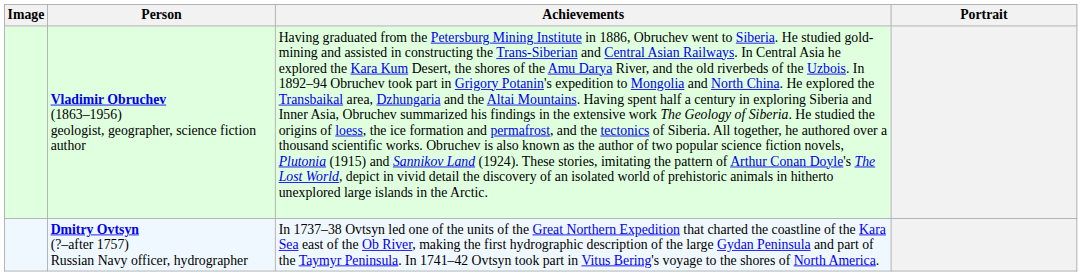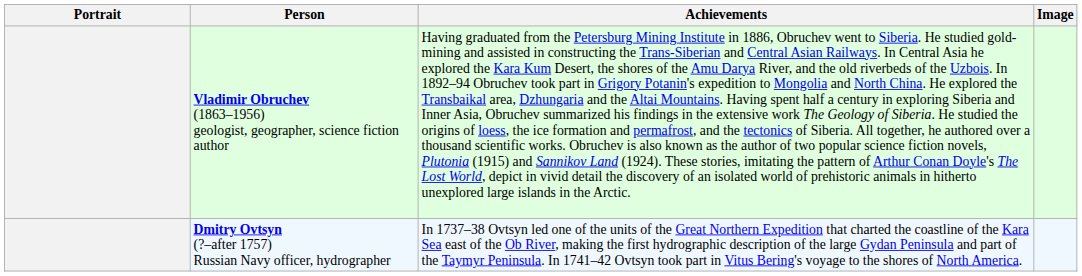columns swapped: (984, 15) <-> (26, 15)
